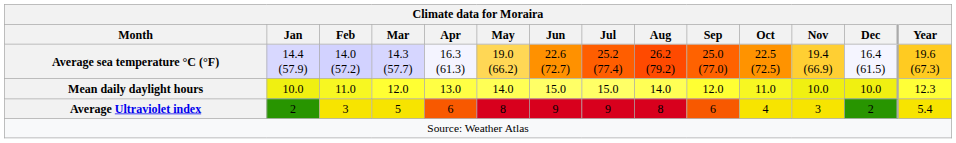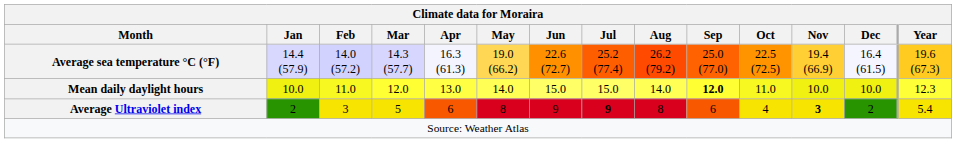(713, 88) normal -> (713, 88) bold
(608, 108) normal -> (608, 108) bold
(818, 108) normal -> (818, 108) bold
